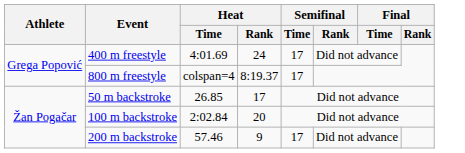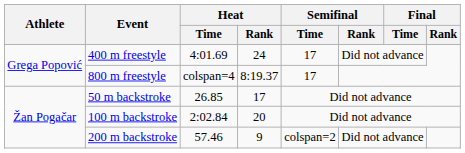(297, 138) 17 -> (310, 138) colspan=2
